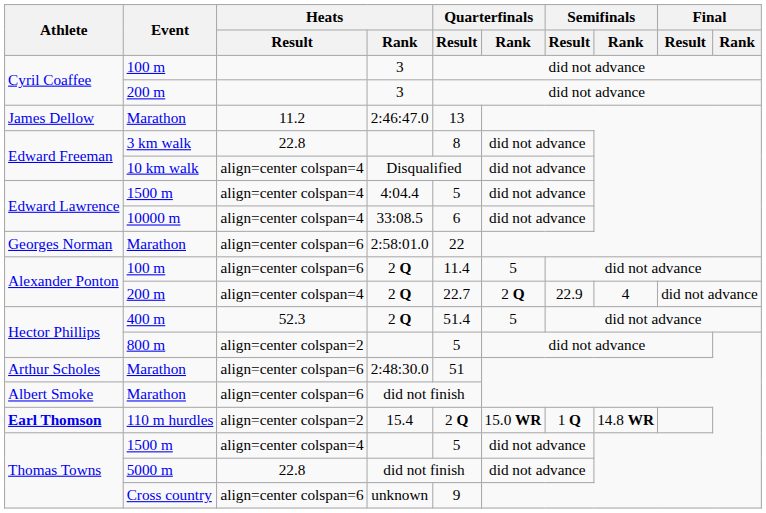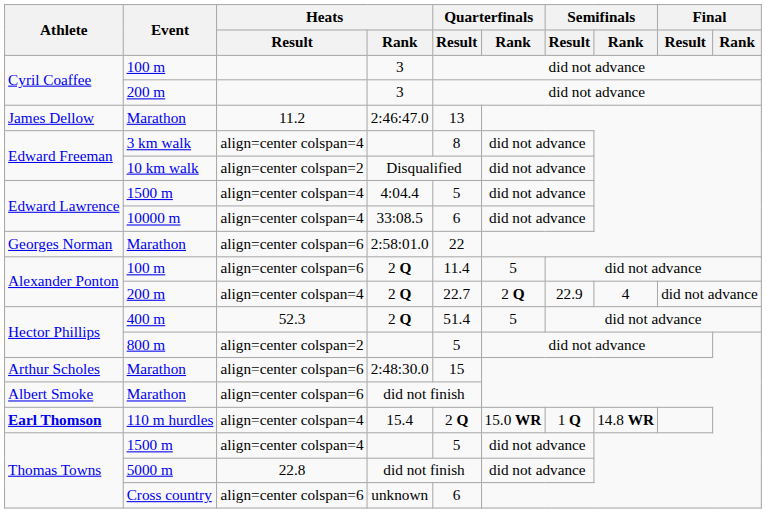(292, 143) 22.8 -> (292, 143) align=center colspan=4
(292, 168) align=center colspan=4 -> (292, 168) align=center colspan=2
(457, 369) 51 -> (457, 369) 15
(292, 420) align=center colspan=2 -> (292, 420) align=center colspan=4
(457, 495) 9 -> (457, 495) 6
